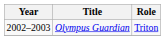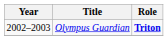(146, 27) normal -> (147, 27) bold
